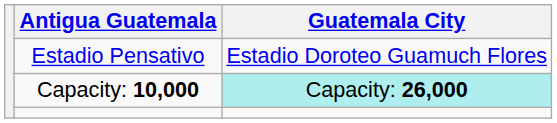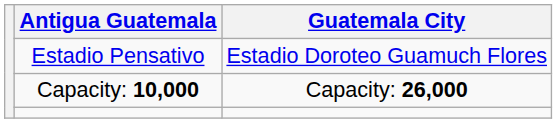(387, 90) paleturquoise background -> (387, 90) no background
